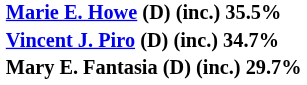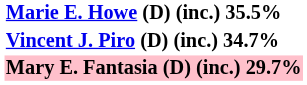(154, 67) no background -> (154, 67) pink background
